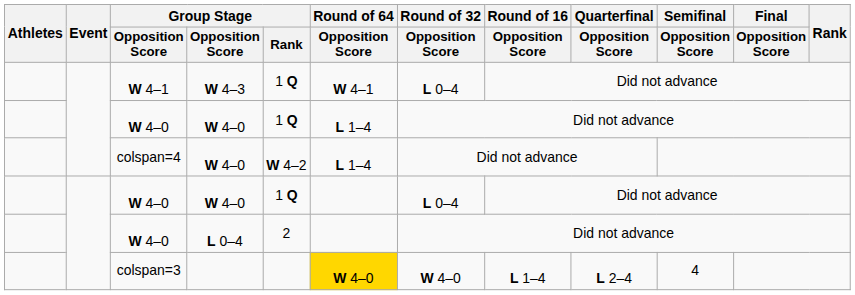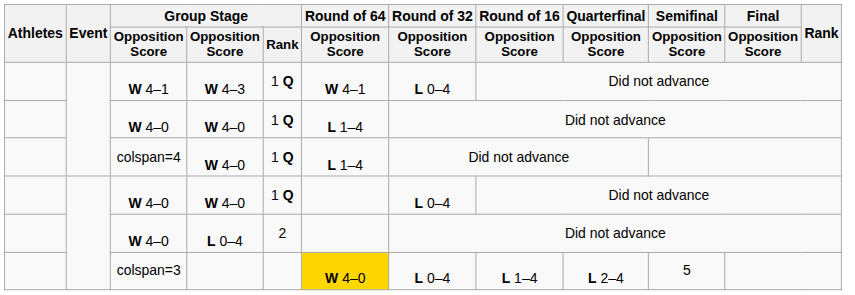(286, 165) W 4–2 -> (282, 157) 1 Q
(441, 279) W 4–0 -> (432, 279) L 0–4
(695, 271) 4 -> (687, 271) 5
